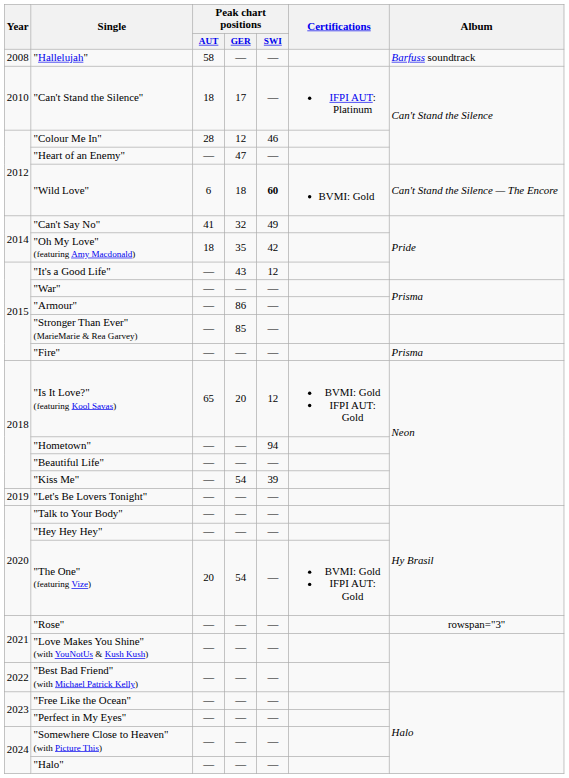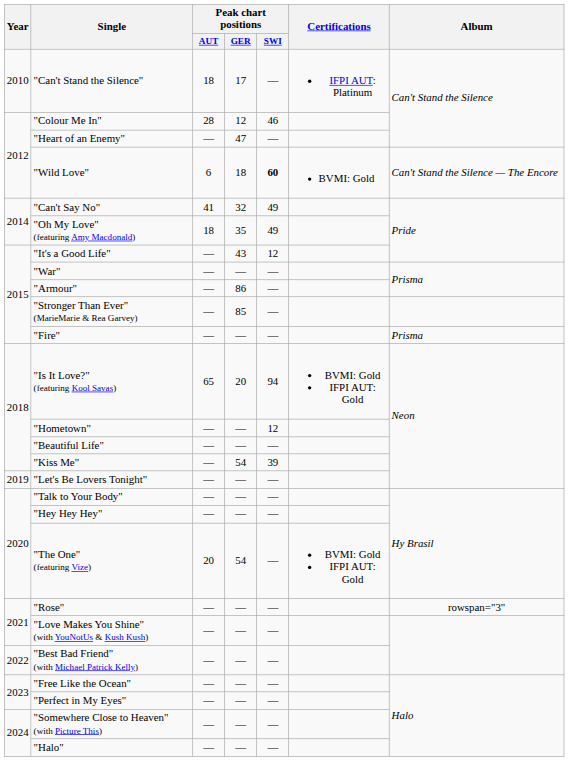- row: (61, 57)
(273, 247) 42 -> (273, 230) 49
(273, 398) 12 -> (273, 381) 94
(273, 445) 94 -> (273, 428) 12
